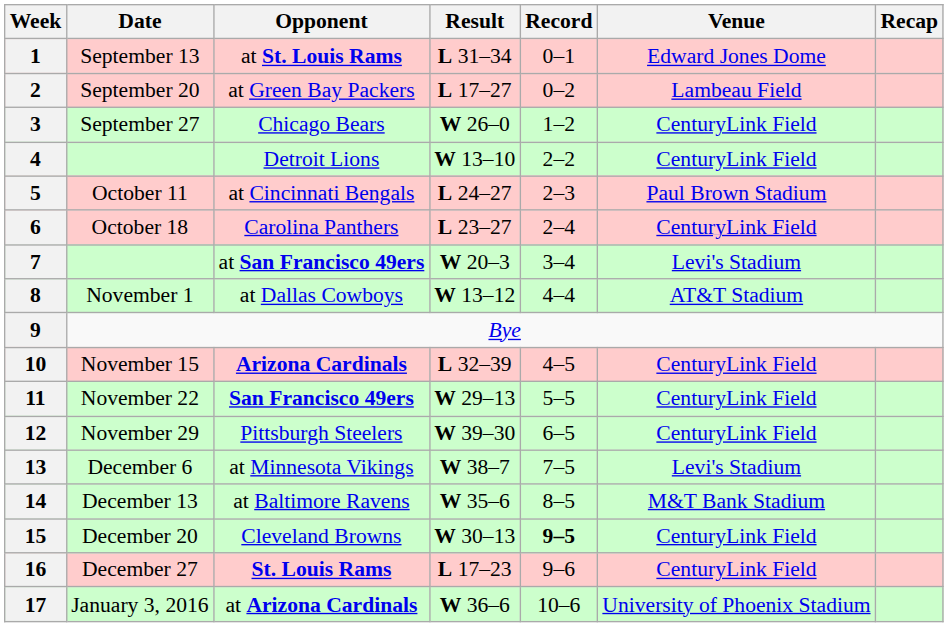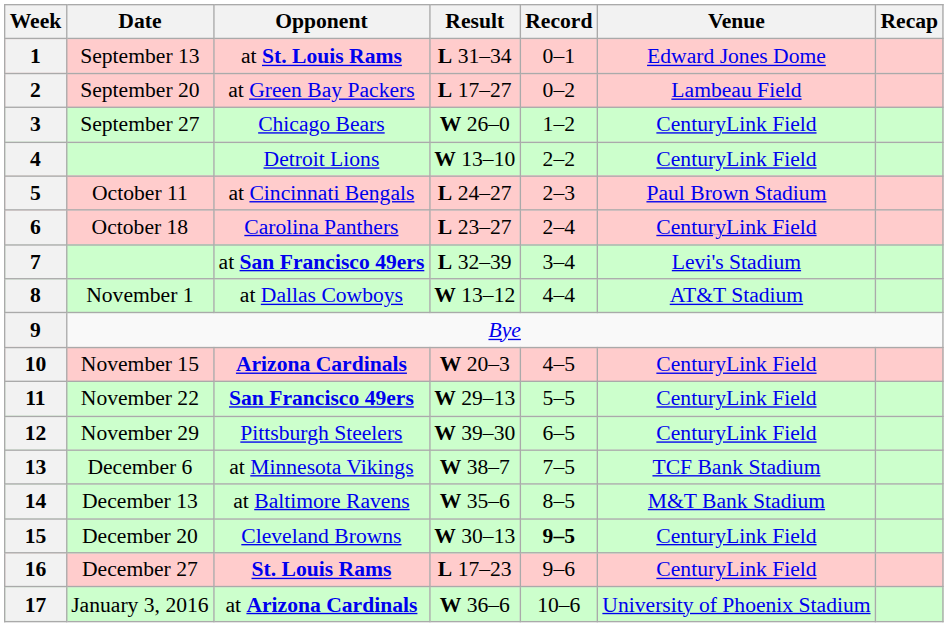(475, 261) W 20–3 -> (475, 261) L 32–39
(475, 364) L 32–39 -> (475, 364) W 20–3
(736, 466) Levi's Stadium -> (736, 466) TCF Bank Stadium
